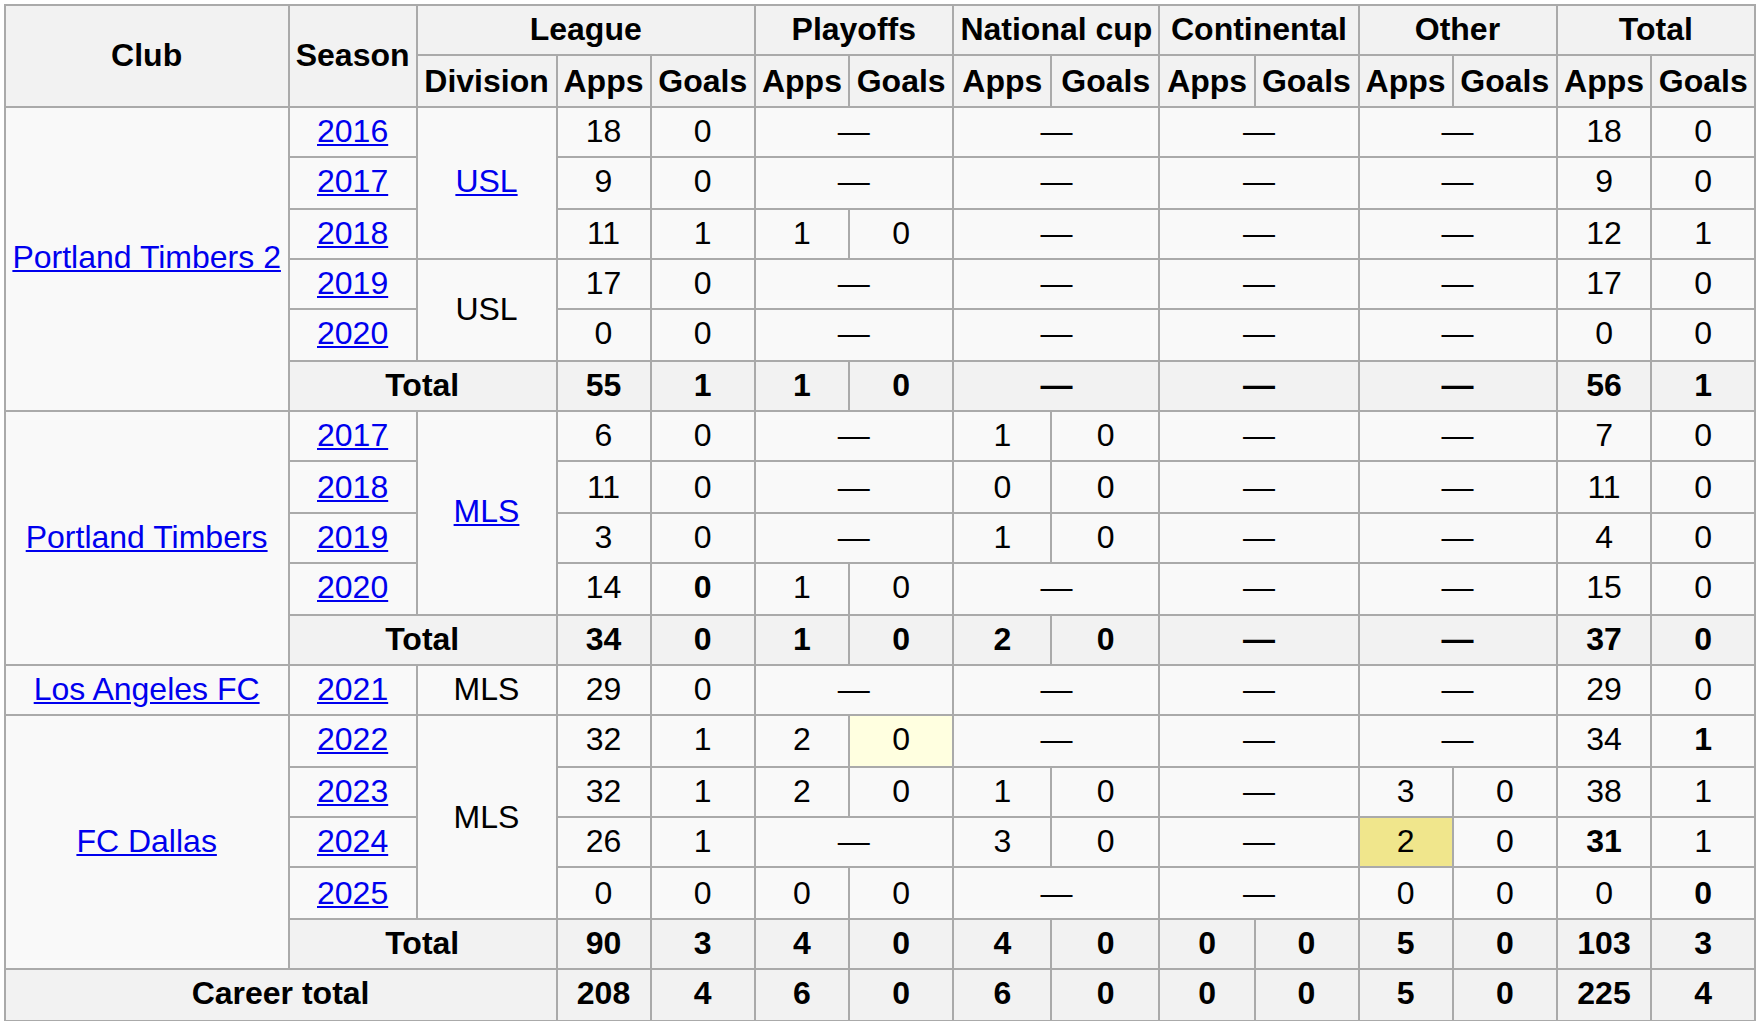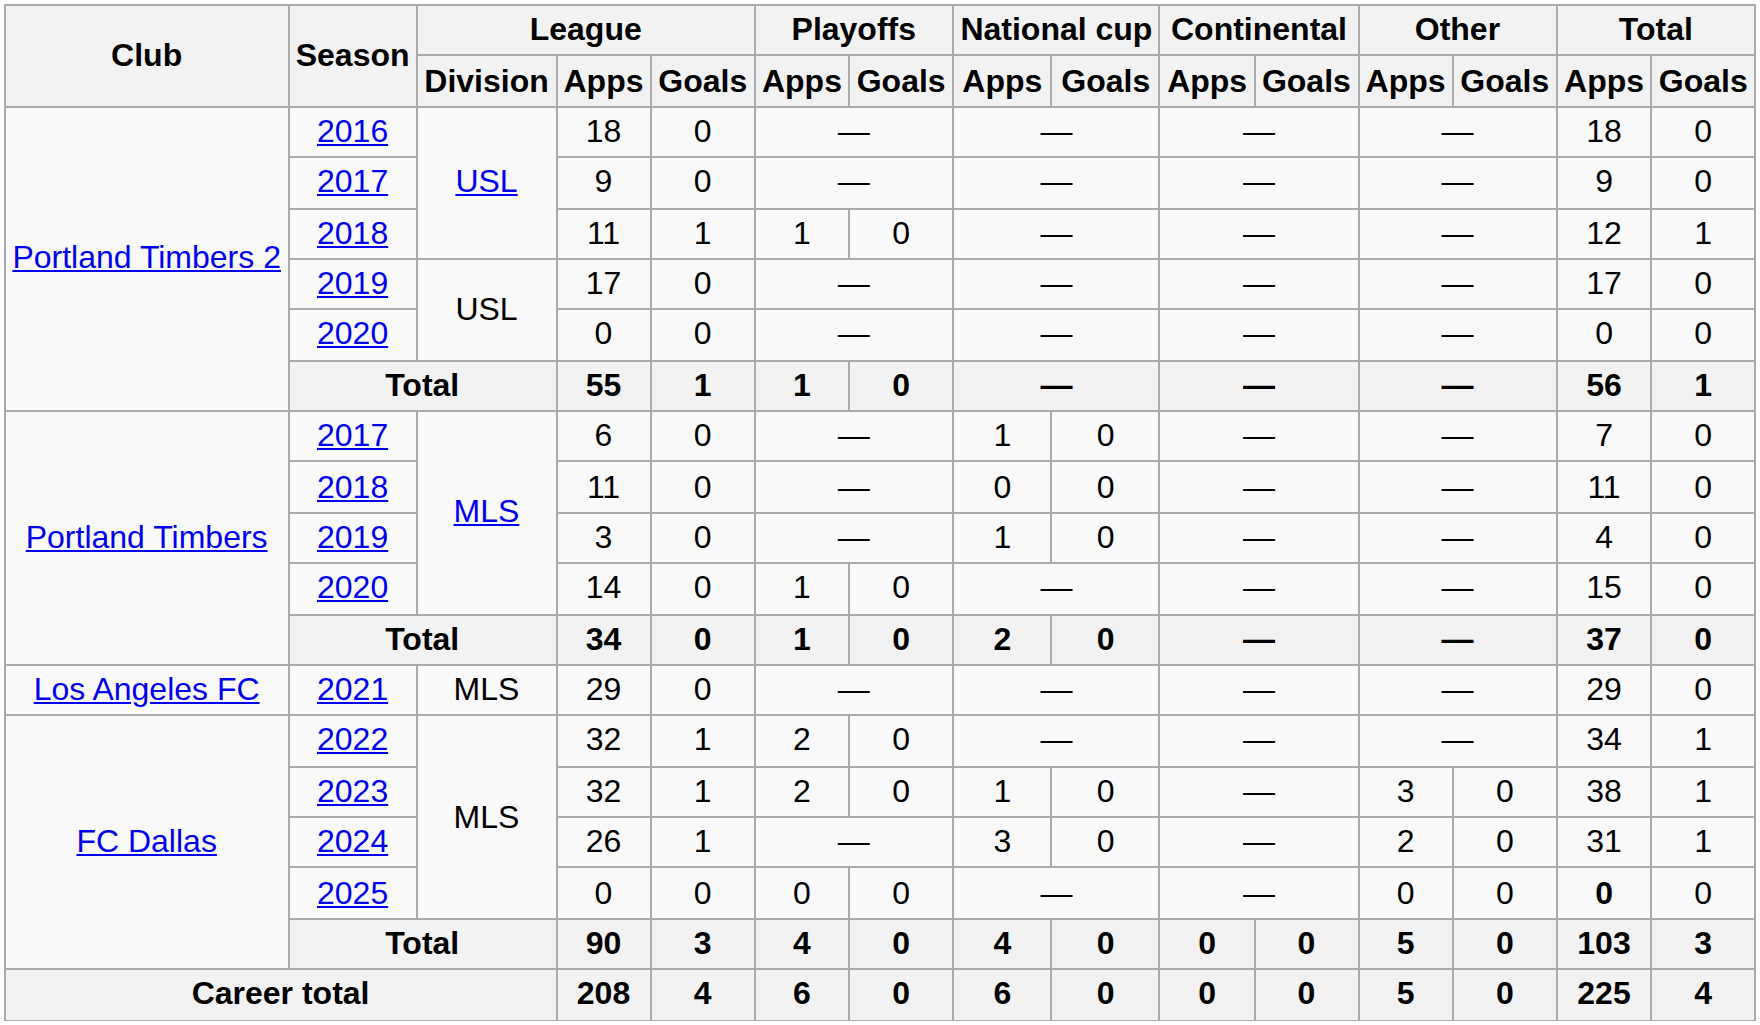(703, 588) bold -> (703, 588) normal
(901, 740) lightyellow background -> (901, 740) no background
(1703, 740) bold -> (1703, 740) normal
(1406, 841) khaki background -> (1406, 841) no background
(1604, 841) bold -> (1604, 841) normal
(1604, 892) normal -> (1604, 892) bold
(1703, 892) bold -> (1703, 892) normal
